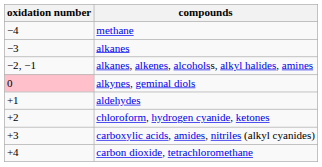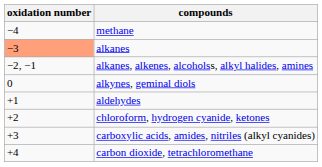(13, 48) no background -> (13, 48) lightsalmon background
(10, 83) pink background -> (10, 83) no background
